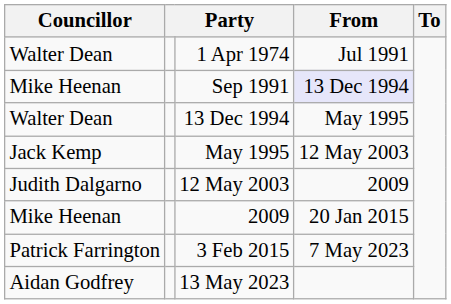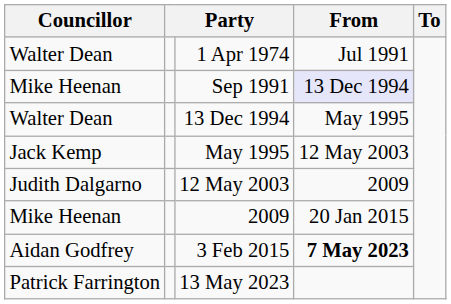(85, 250) Patrick Farrington -> (72, 250) Aidan Godfrey
(359, 250) normal -> (358, 250) bold
(72, 282) Aidan Godfrey -> (85, 282) Patrick Farrington
